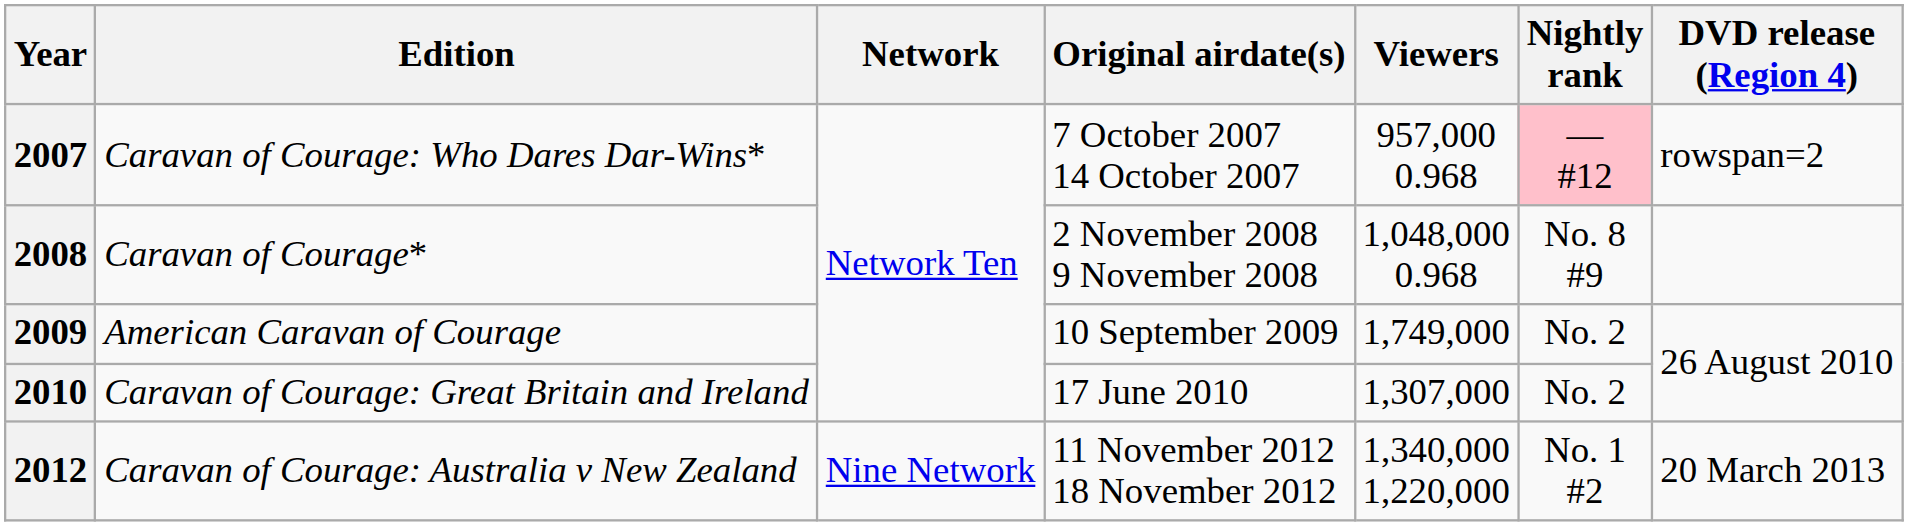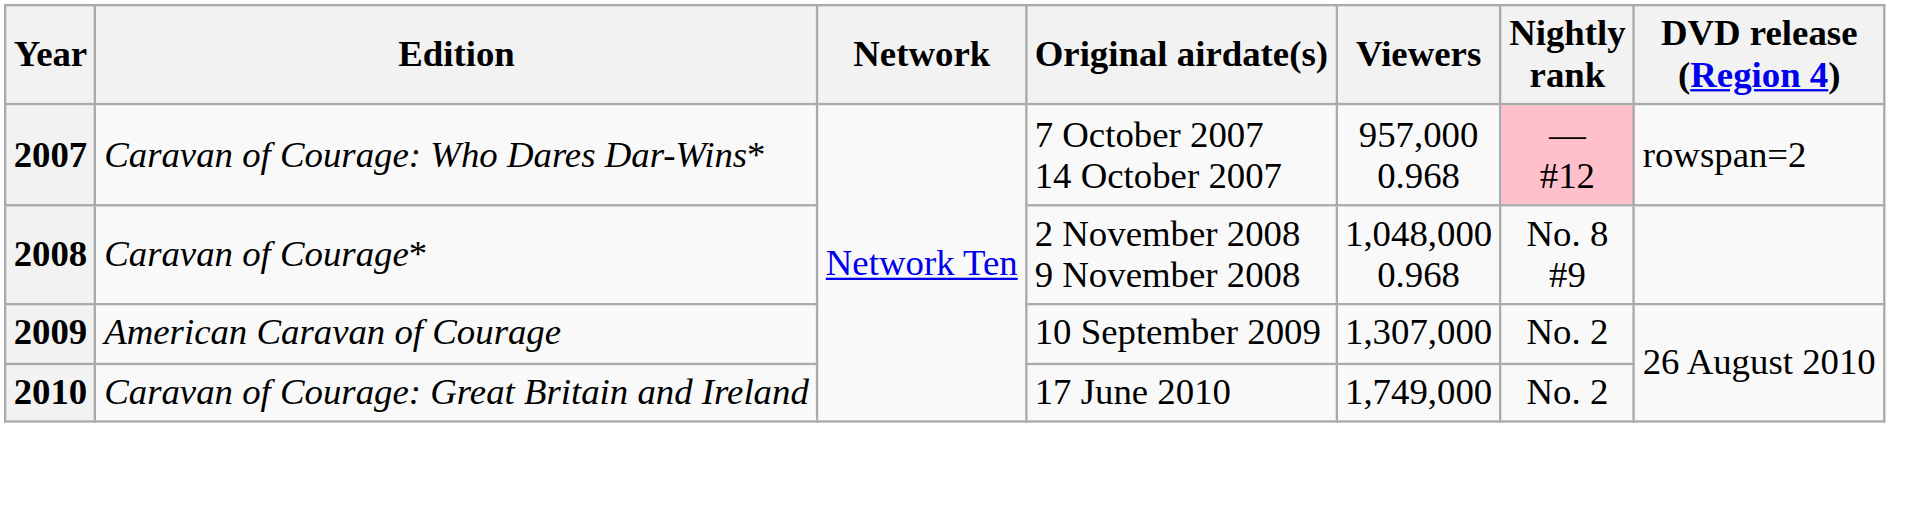(1436, 332) 1,749,000 -> (1419, 332) 1,307,000
(1436, 391) 1,307,000 -> (1419, 391) 1,749,000
- row: (50, 470)
